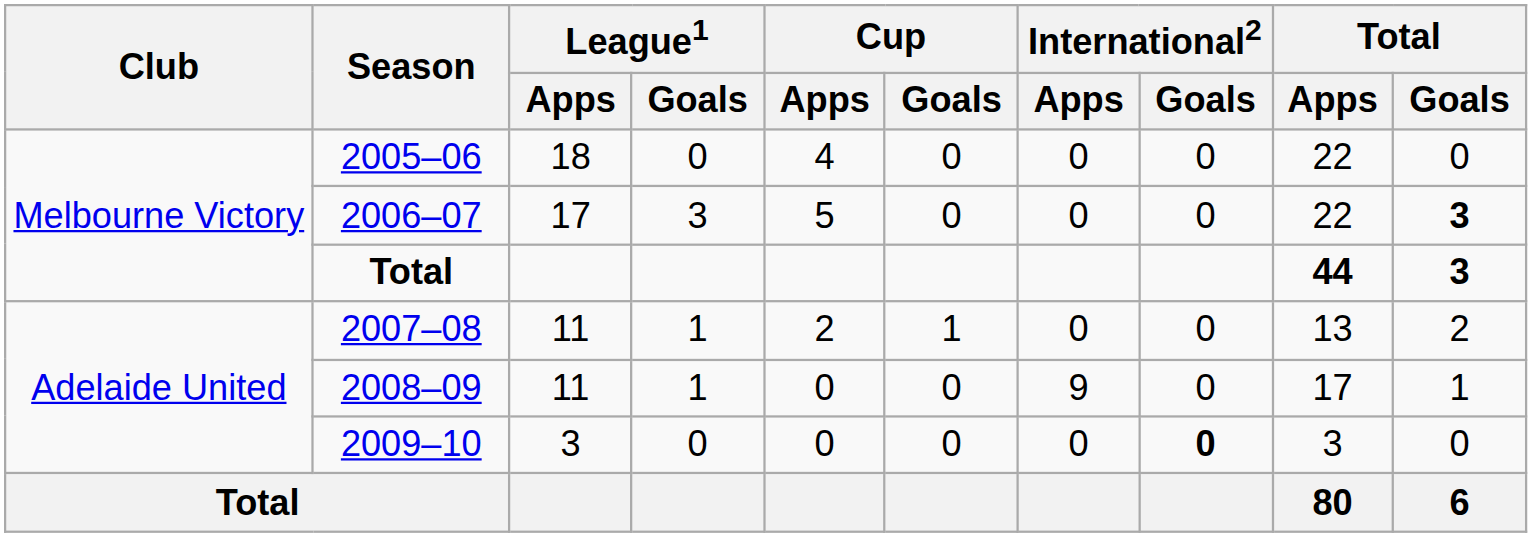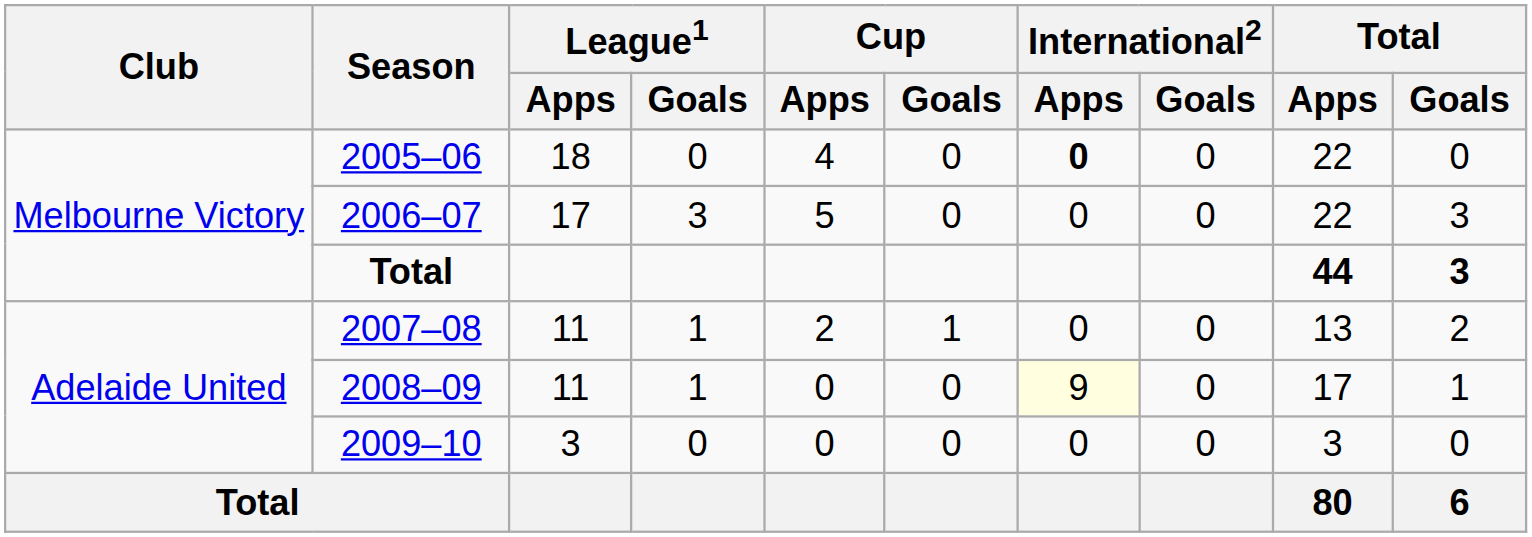(1079, 157) normal -> (1079, 157) bold
(1460, 214) bold -> (1460, 214) normal
(1079, 387) no background -> (1079, 387) lightyellow background
(1206, 444) bold -> (1206, 444) normal
